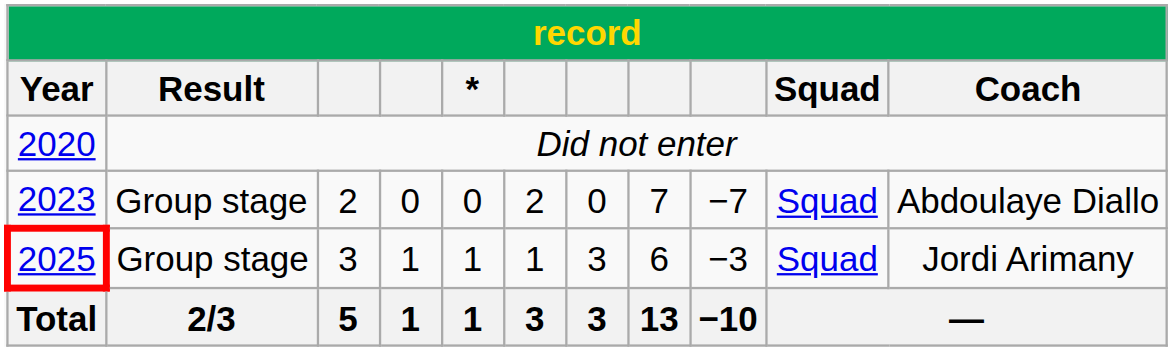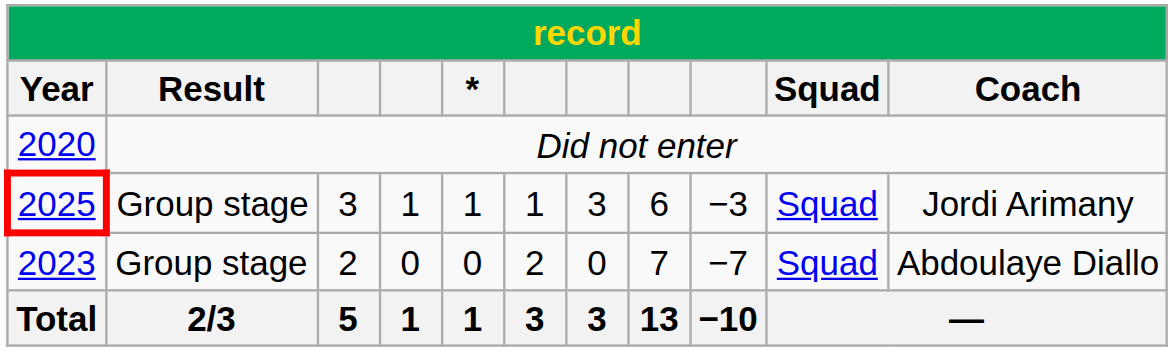rows swapped: (57, 199) <-> (57, 259)
